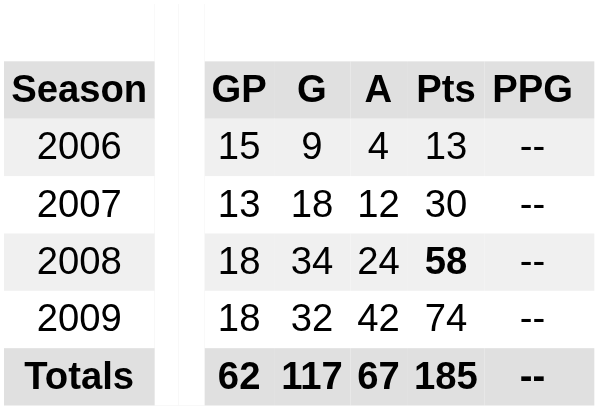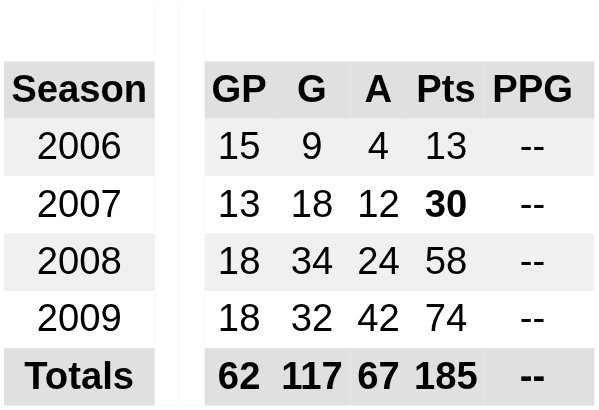(446, 204) normal -> (446, 204) bold
(446, 261) bold -> (446, 261) normal
